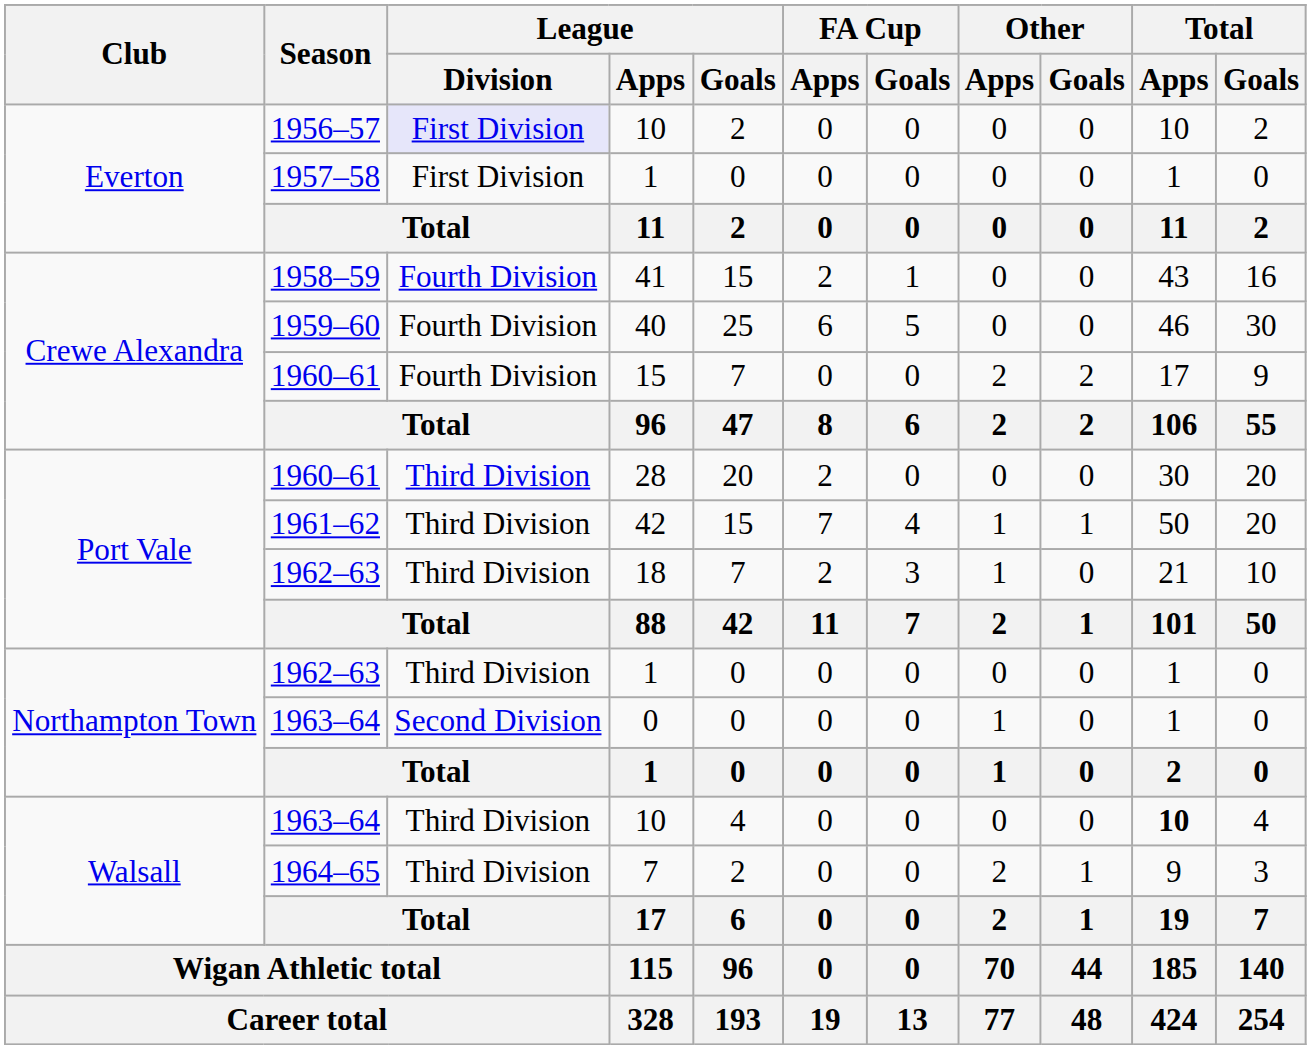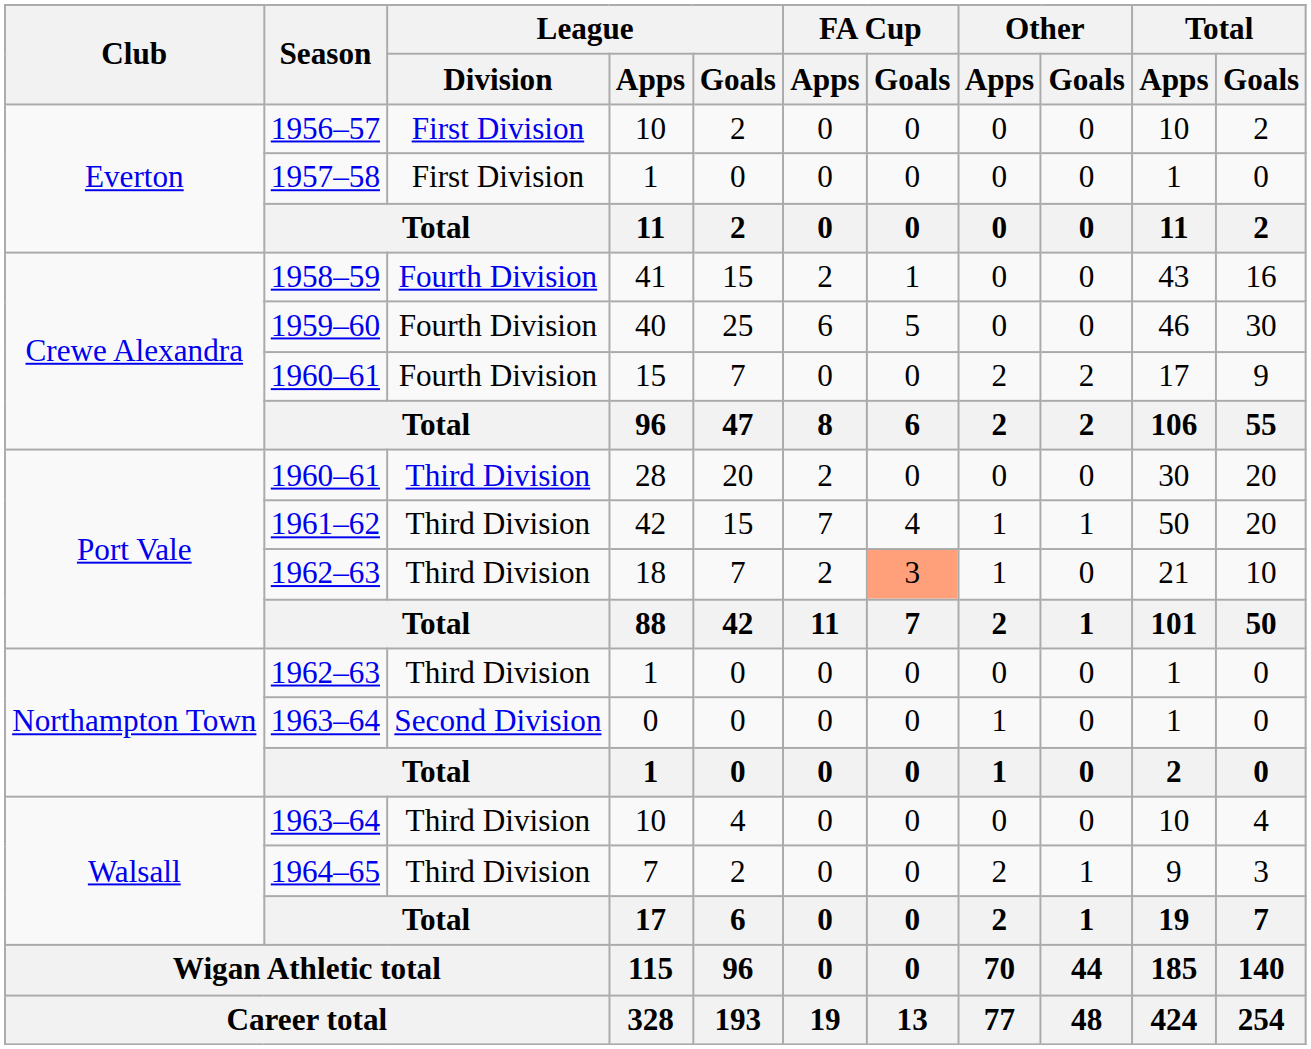(498, 128) lavender background -> (498, 128) no background
(912, 573) no background -> (912, 573) lightsalmon background
(1174, 820) bold -> (1174, 820) normal
